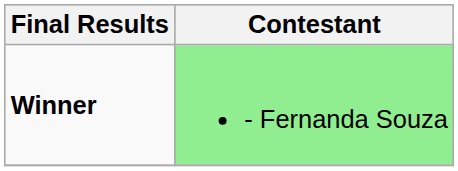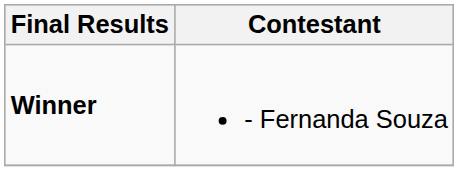(314, 119) lightgreen background -> (314, 119) no background
